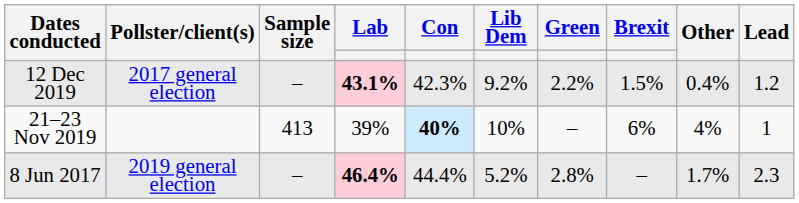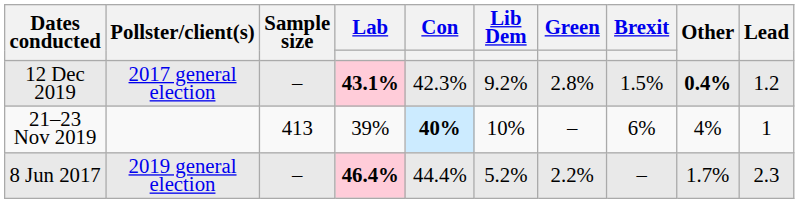(572, 83) 2.2% -> (572, 83) 2.8%
(708, 83) normal -> (708, 83) bold
(572, 175) 2.8% -> (572, 175) 2.2%
